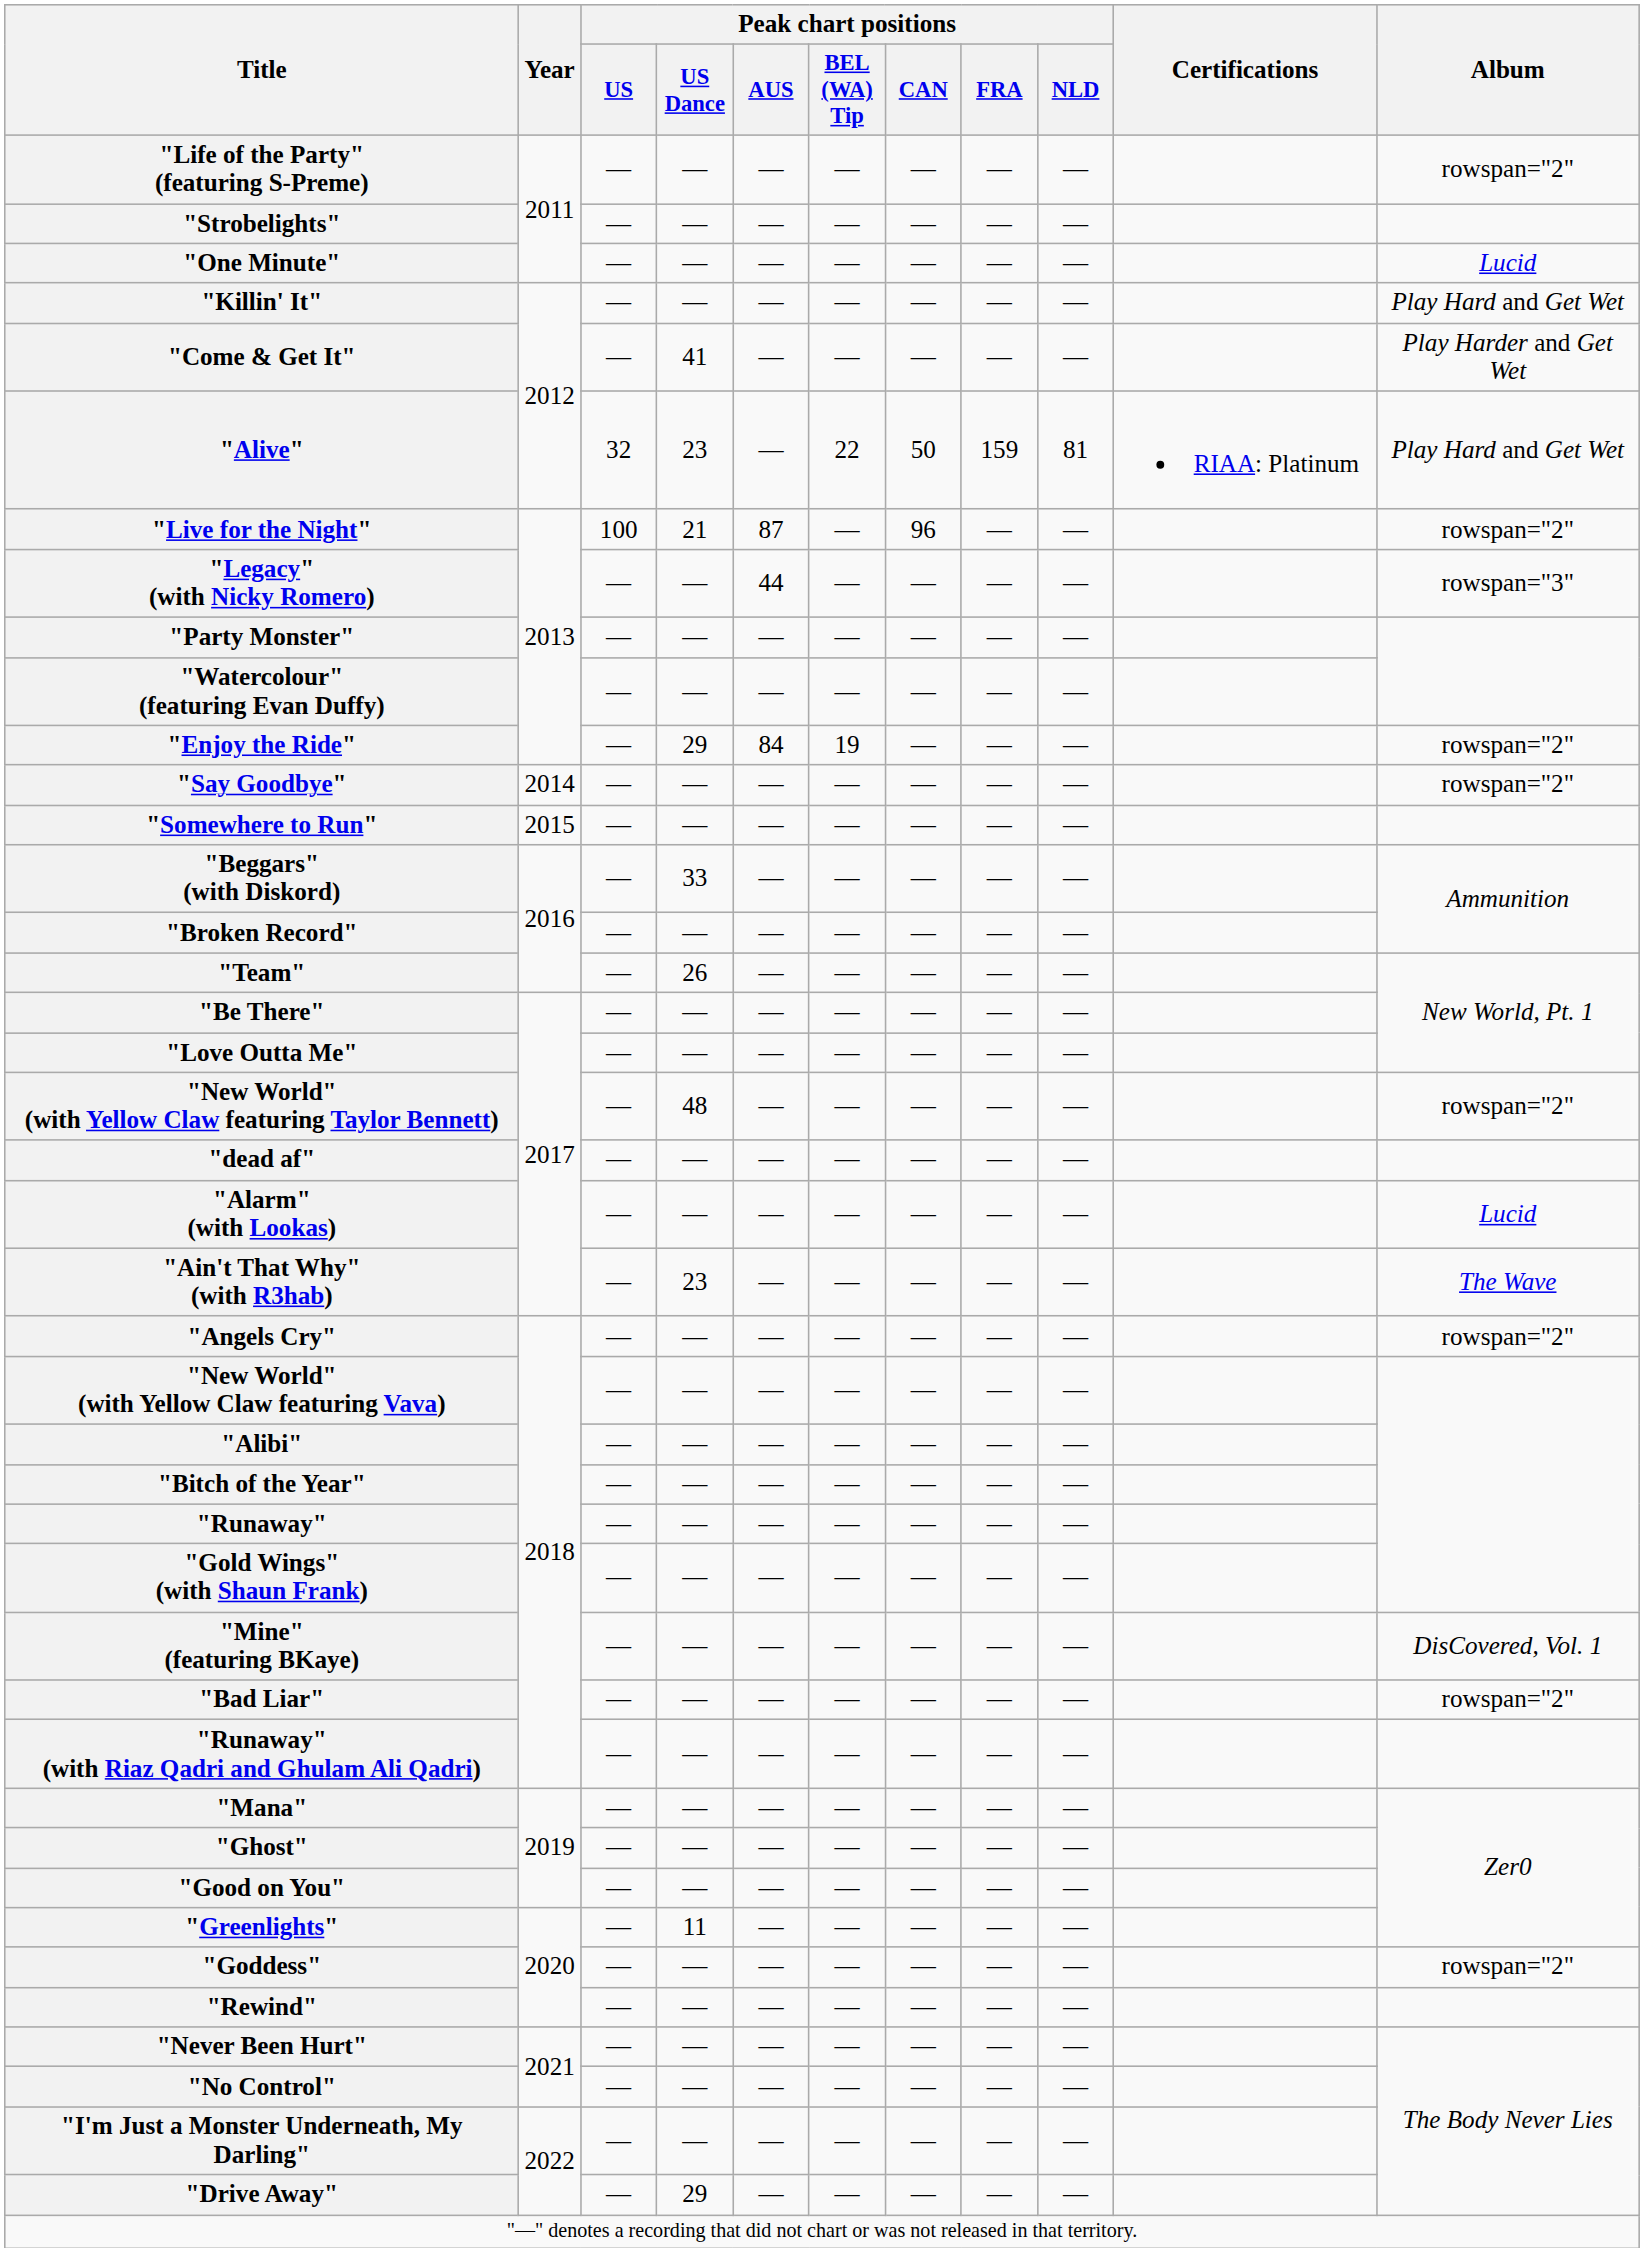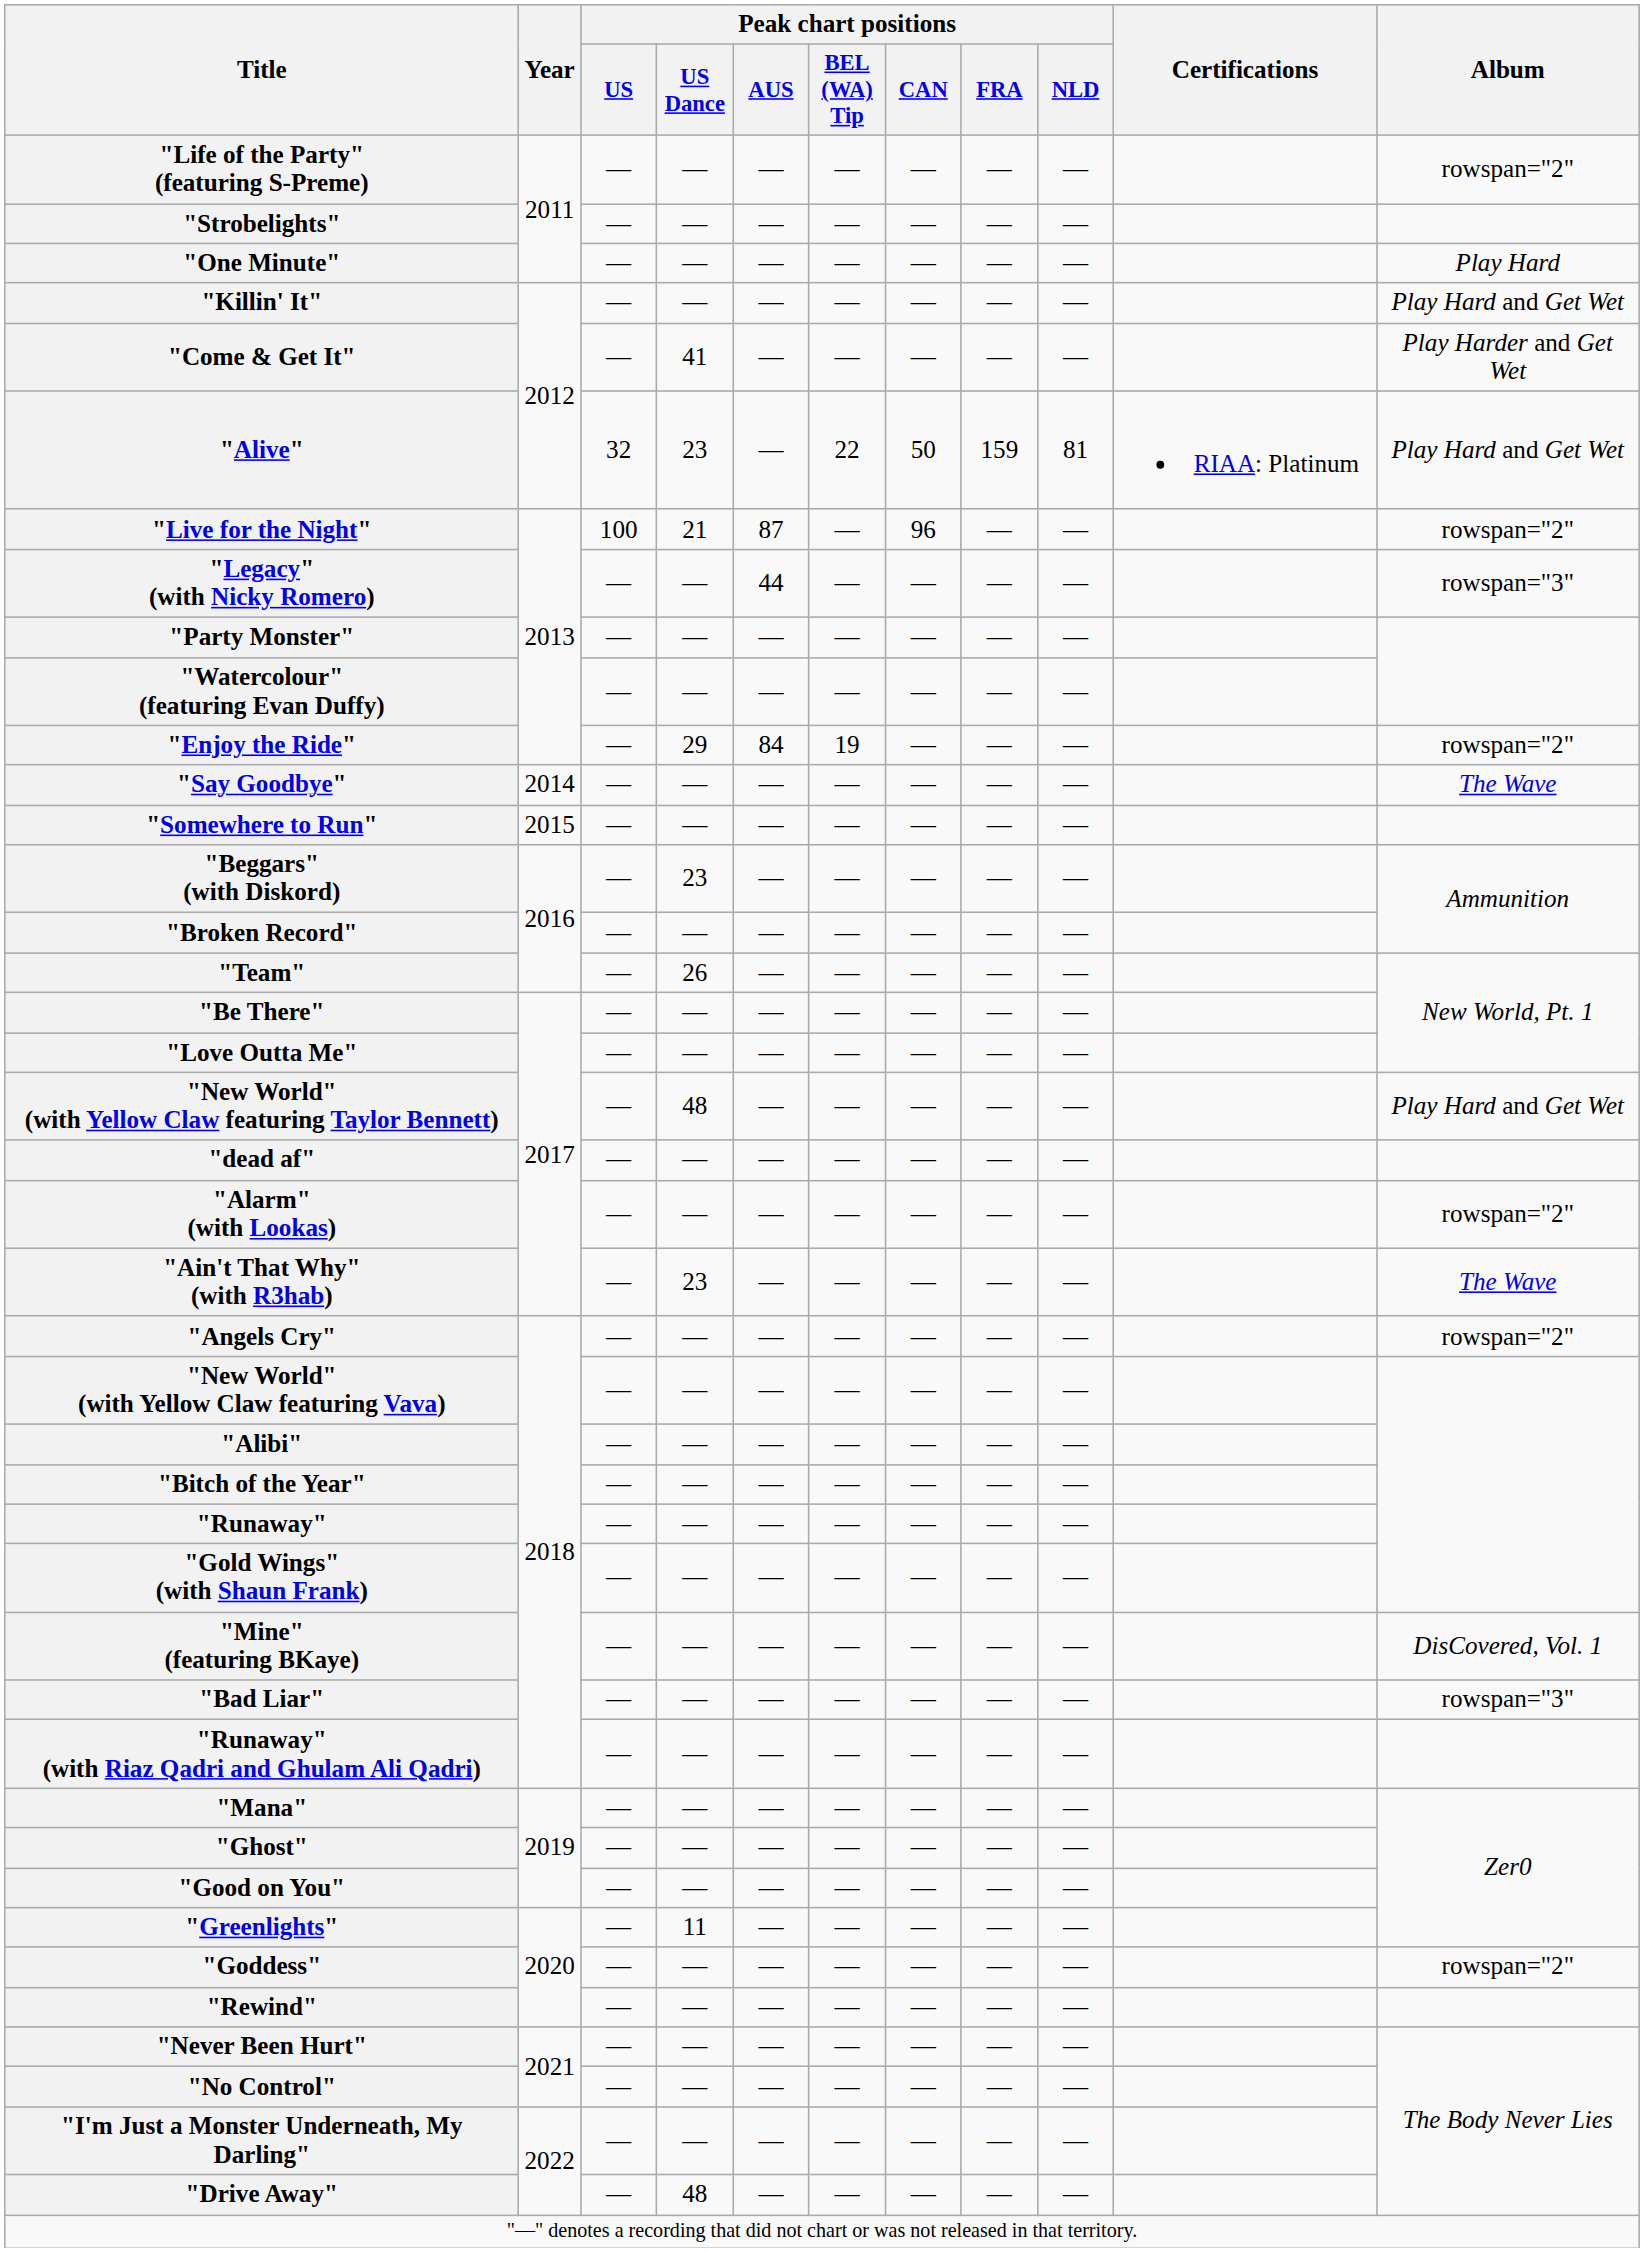(1508, 262) Lucid -> (1508, 262) Play Hard
(1508, 784) rowspan="2" -> (1508, 784) The Wave
(695, 878) 33 -> (695, 878) 23
(1508, 1105) rowspan="2" -> (1508, 1105) Play Hard and Get Wet
(1508, 1213) Lucid -> (1508, 1213) rowspan="2"
(1508, 1699) rowspan="2" -> (1508, 1699) rowspan="3"
(695, 2194) 29 -> (695, 2194) 48
